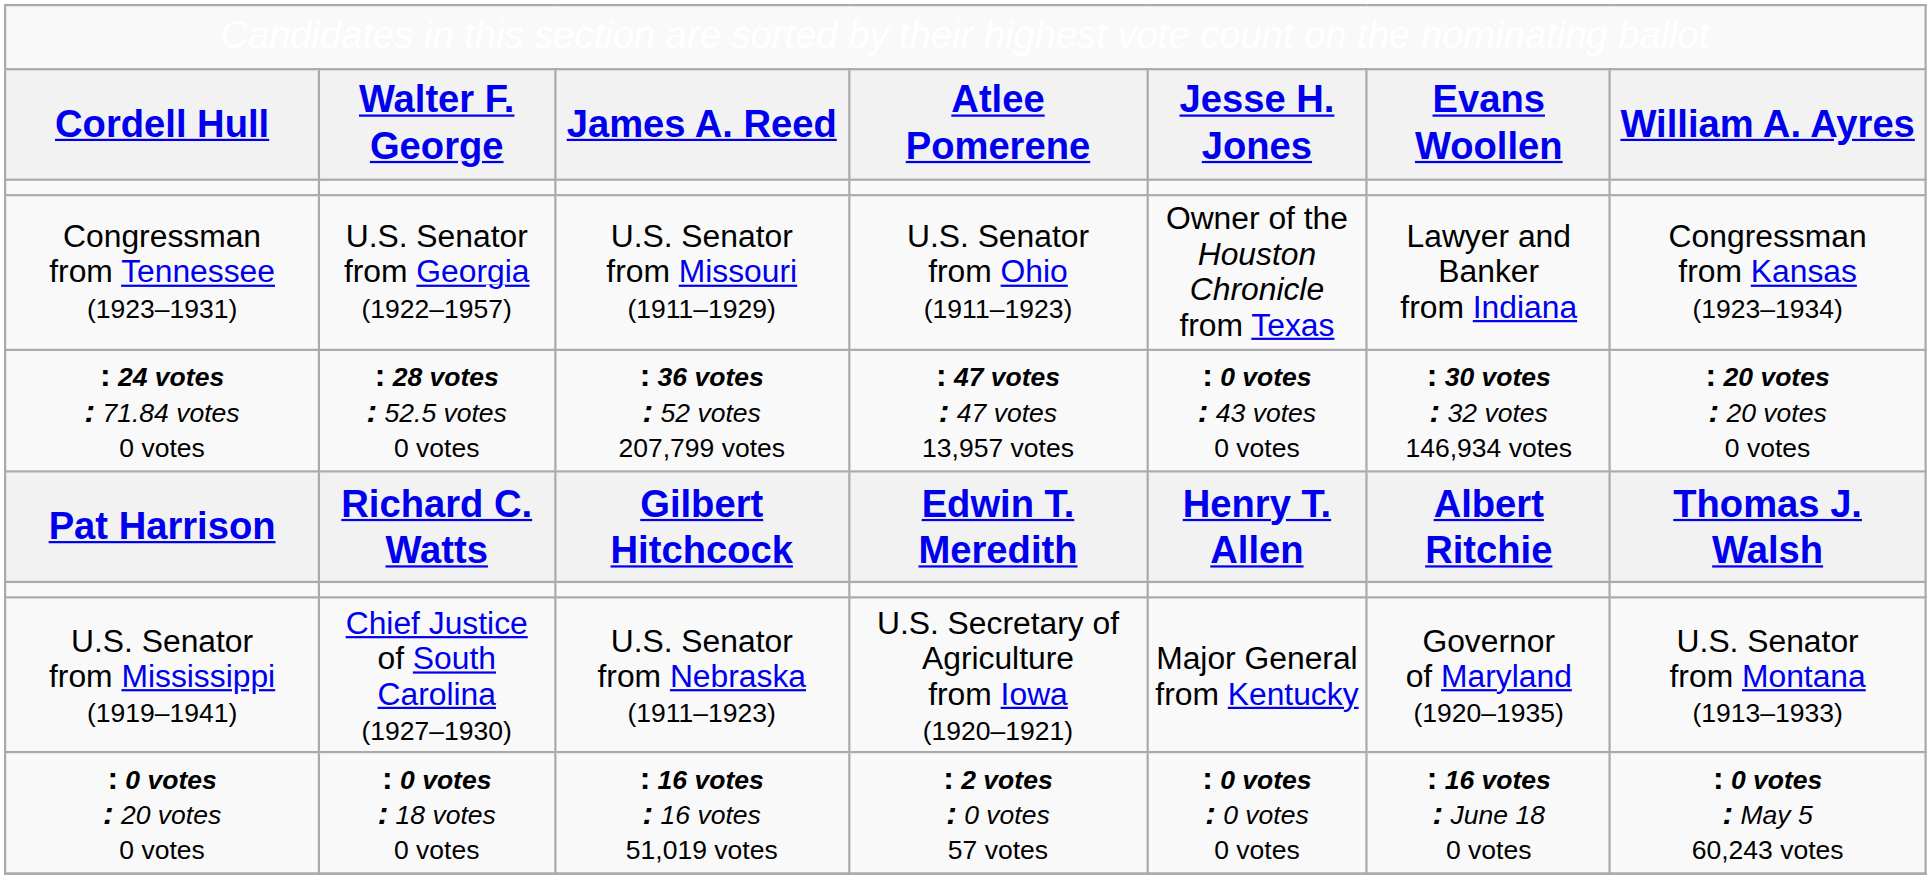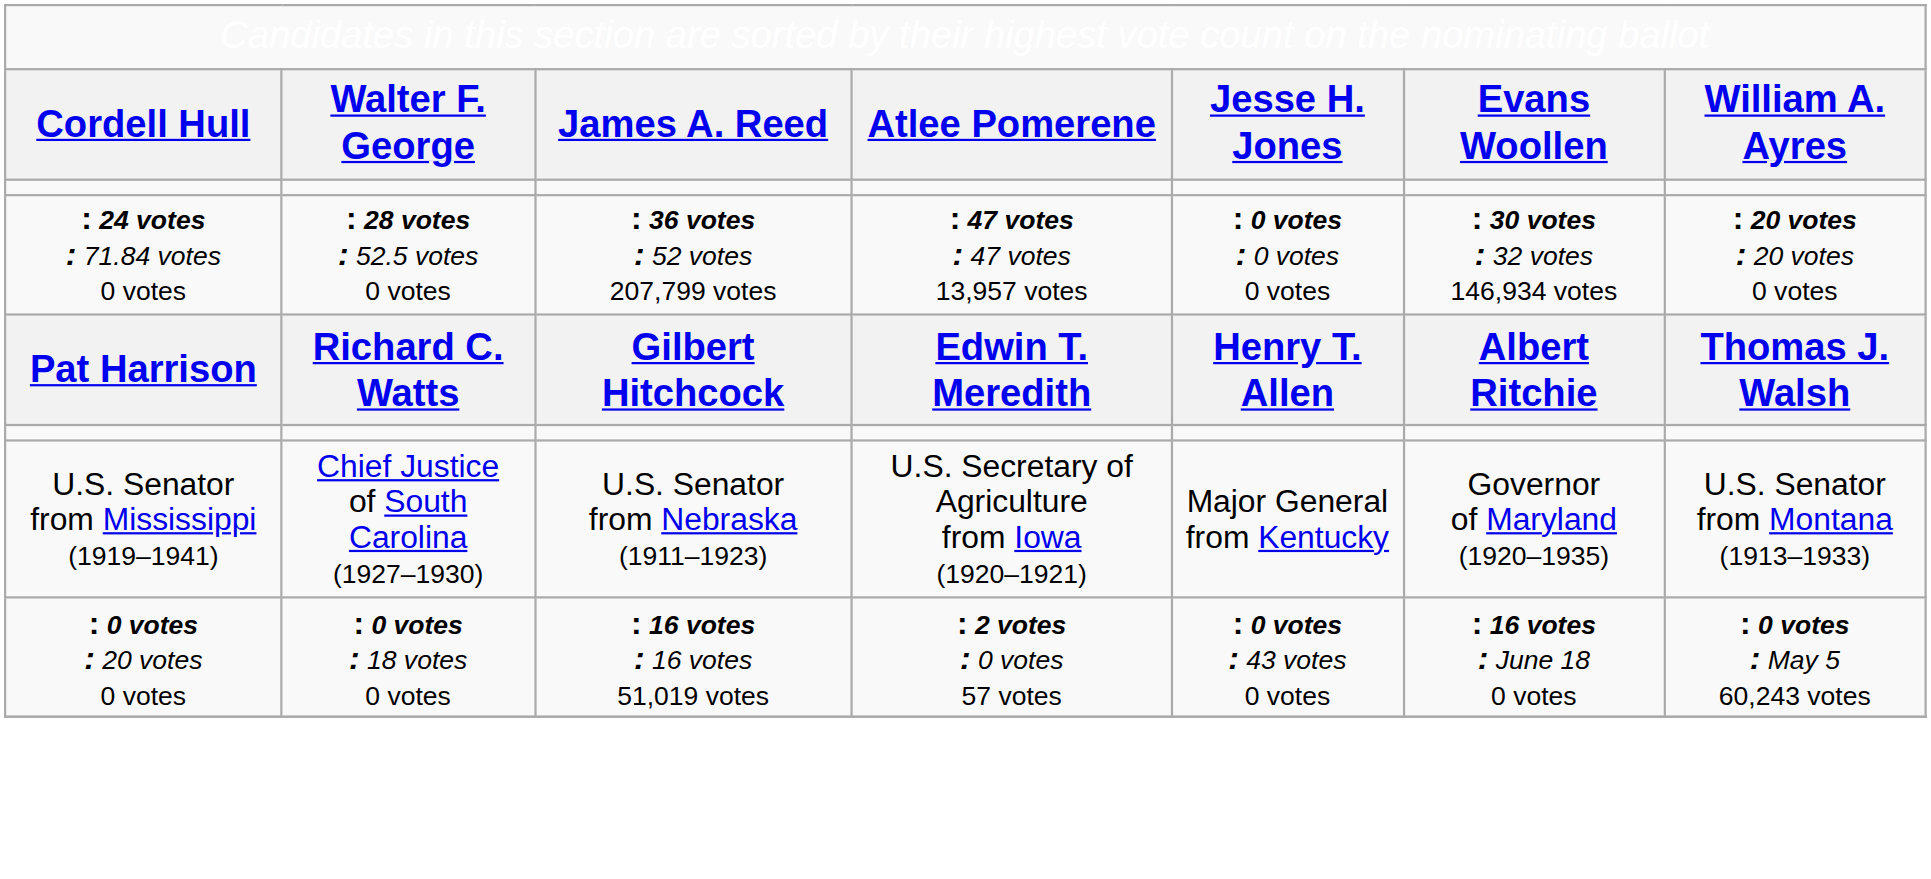- row: (162, 273)
(1257, 411) : 0 votes : 43 votes 0 votes -> (1287, 255) : 0 votes : 0 votes 0 votes
(1257, 814) : 0 votes : 0 votes 0 votes -> (1287, 658) : 0 votes : 43 votes 0 votes
